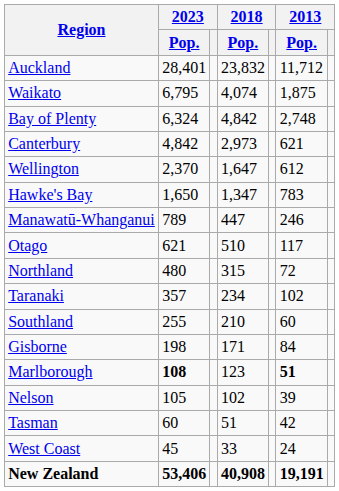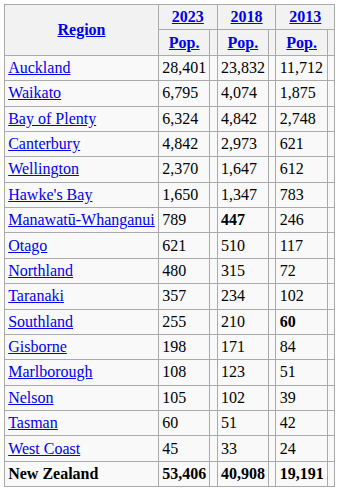(233, 220) normal -> (233, 220) bold
(288, 321) normal -> (288, 321) bold
(174, 372) bold -> (174, 372) normal
(288, 372) bold -> (288, 372) normal
